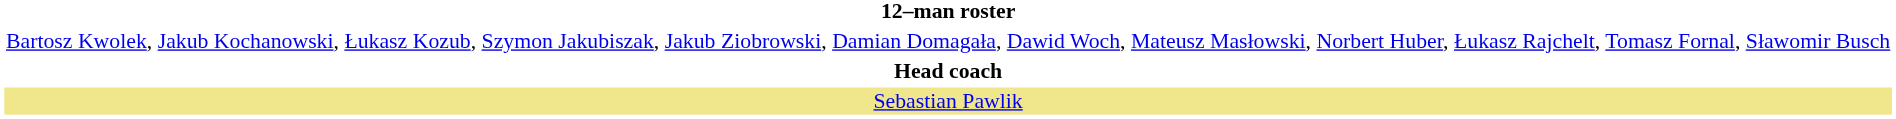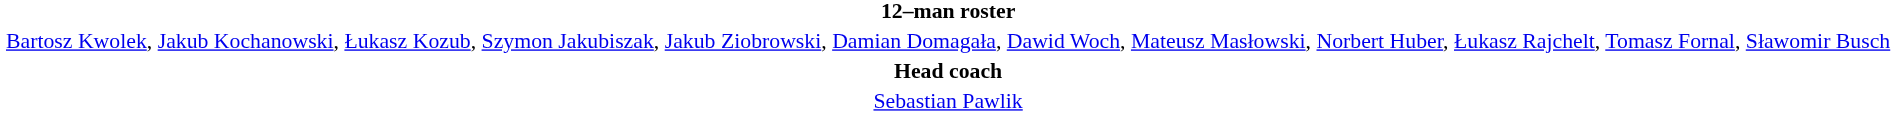(948, 100) khaki background -> (948, 100) no background
